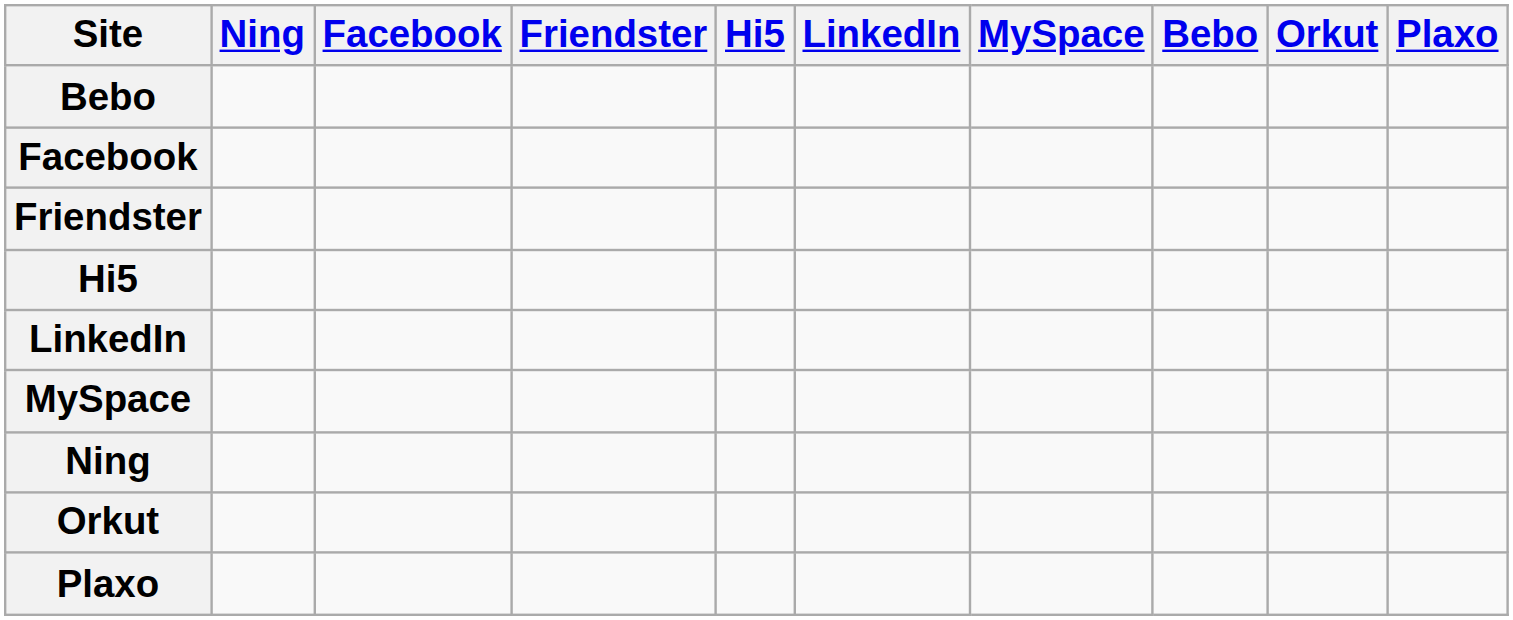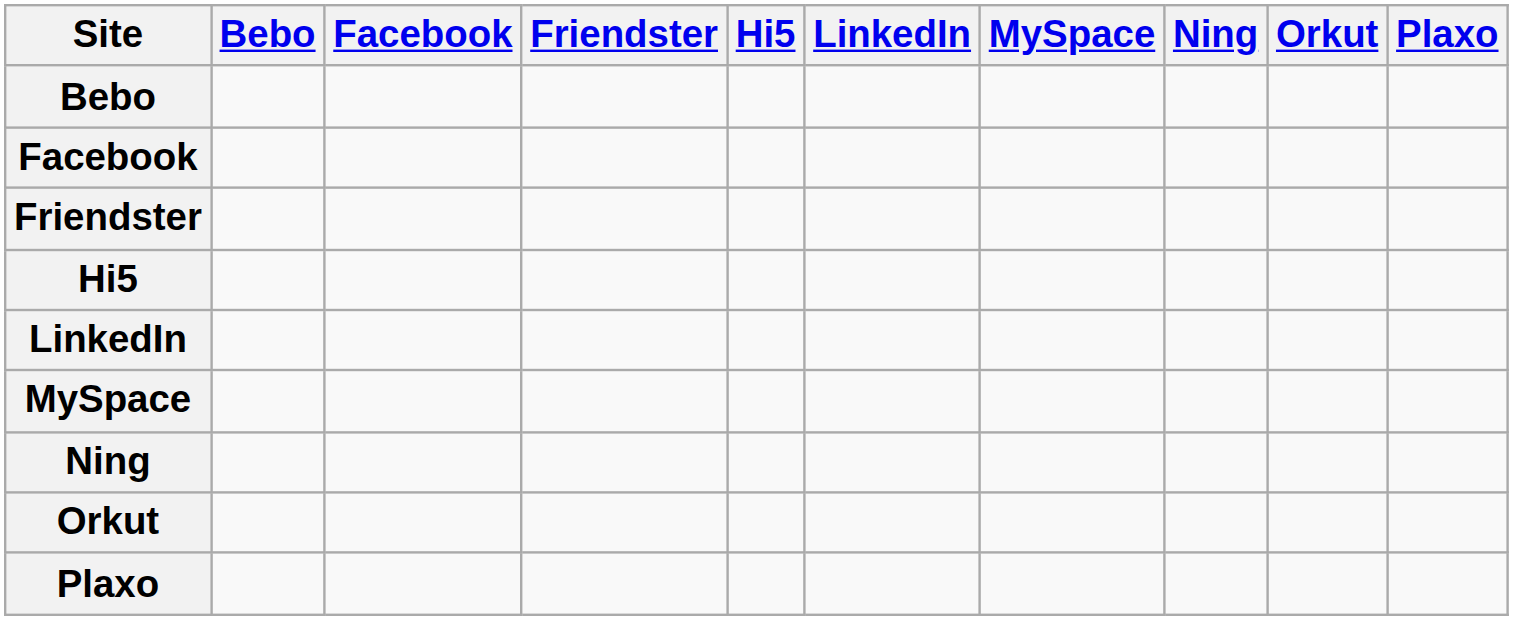columns swapped: (1210, 34) <-> (262, 34)
